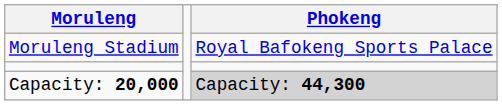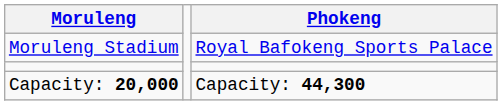(280, 85) lightgrey background -> (280, 85) no background
